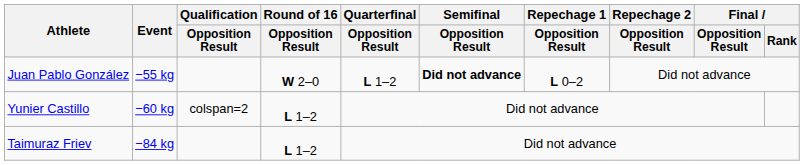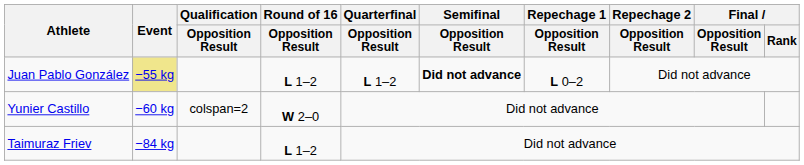(155, 75) no background -> (155, 75) khaki background
(301, 82) W 2–0 -> (301, 82) L 1–2
(301, 116) L 1–2 -> (301, 116) W 2–0
